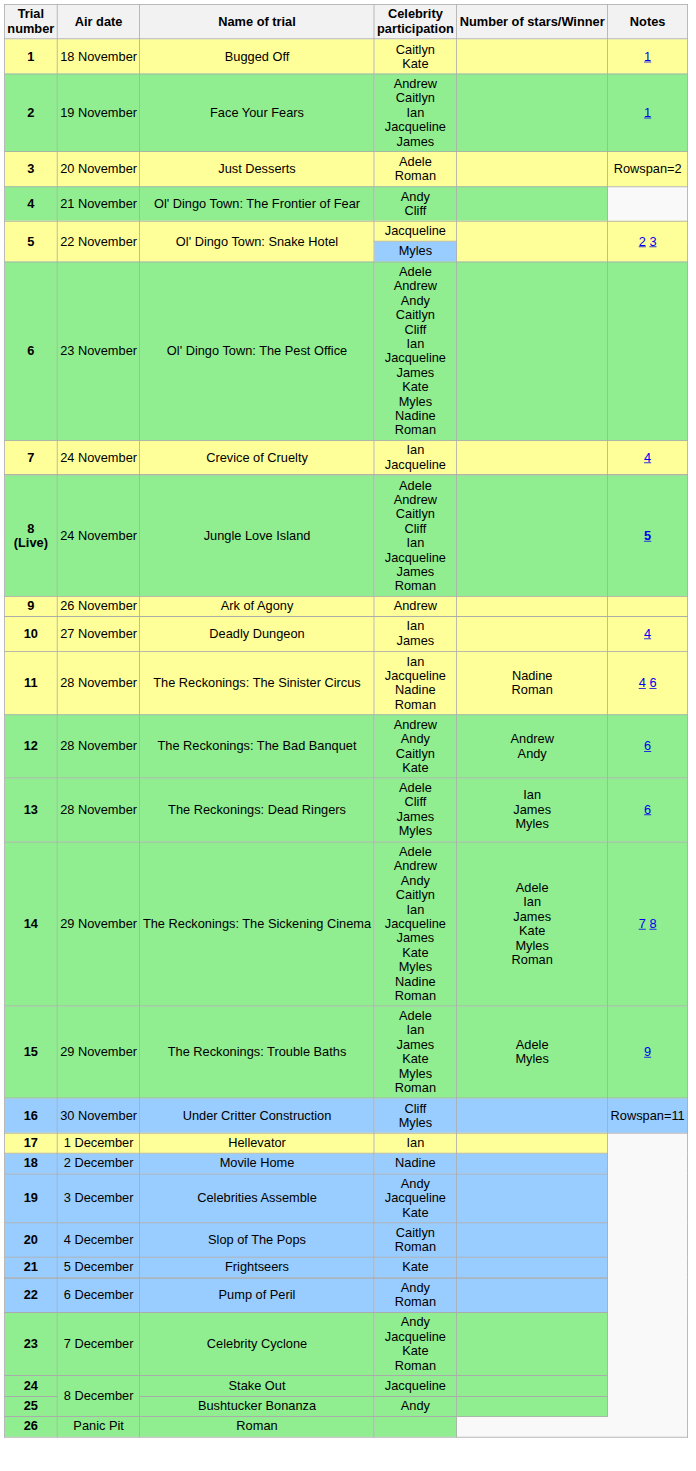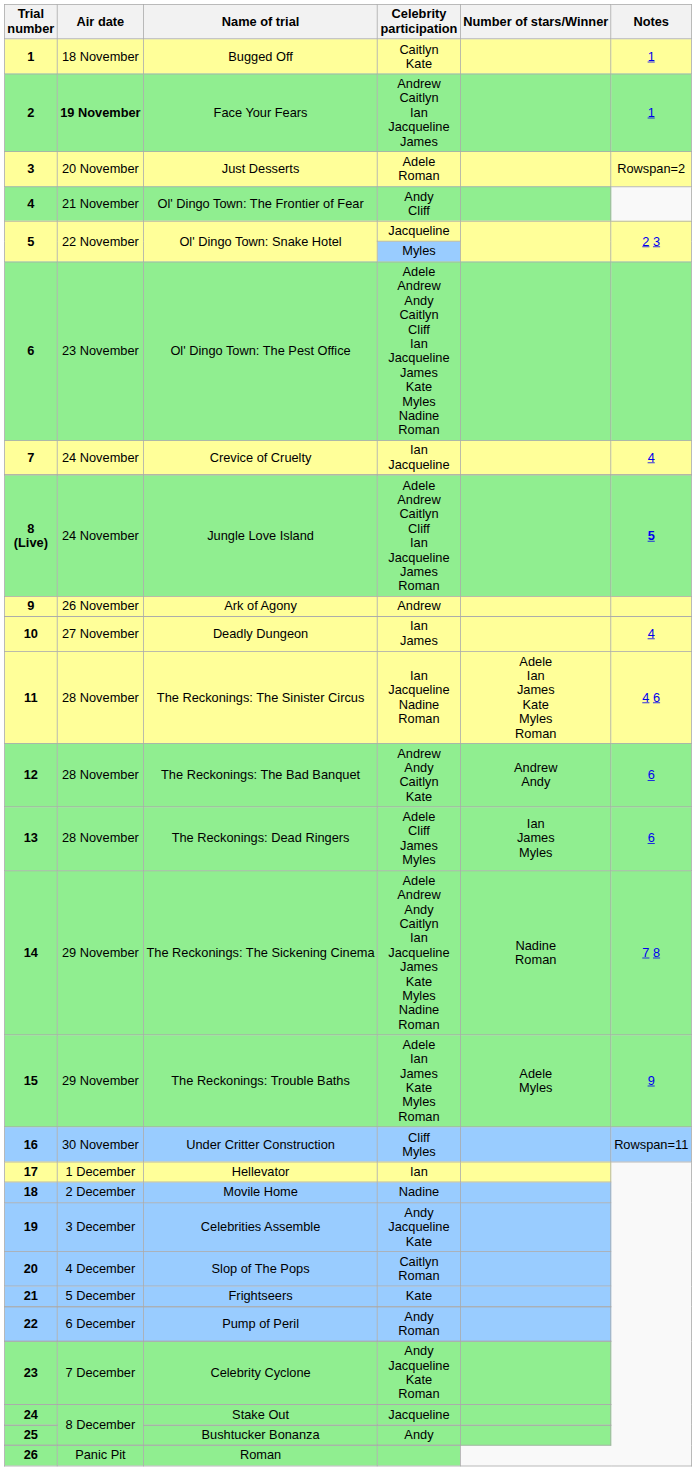(99, 112) normal -> (100, 112) bold
(532, 683) Nadine Roman -> (536, 697) Adele Ian James Kate Myles Roman
(532, 923) Adele Ian James Kate Myles Roman -> (536, 952) Nadine Roman
